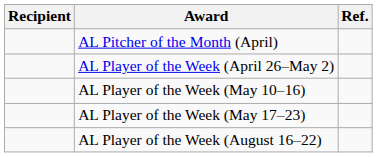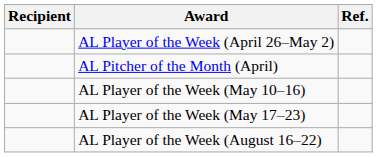rows swapped: (206, 66) <-> (178, 41)
